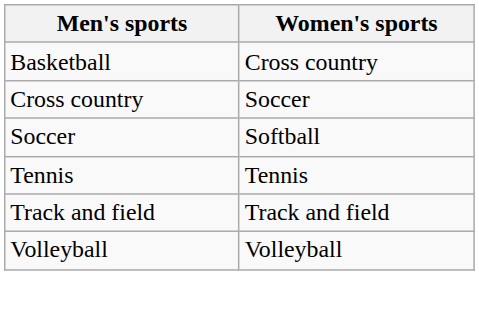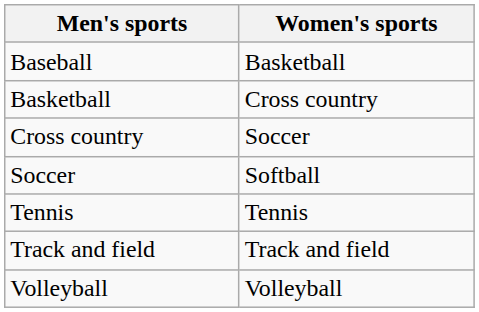+ row: (51, 61)
